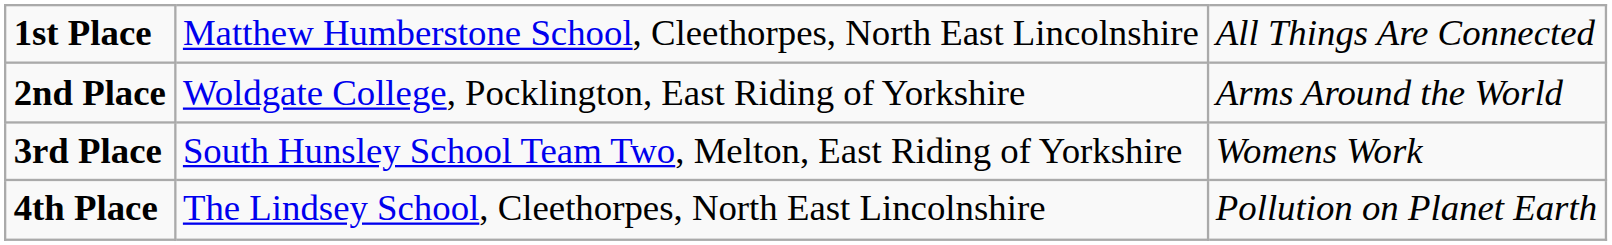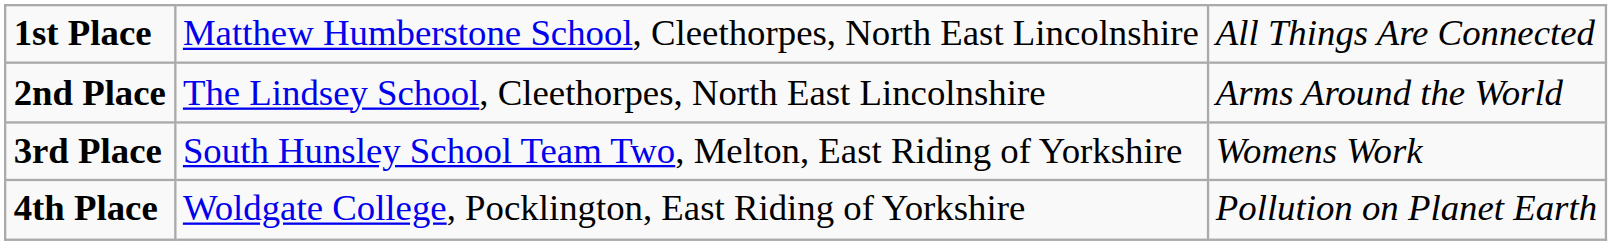(604, 92) Woldgate College, Pocklington, East Riding of Yorkshire -> (614, 92) The Lindsey School, Cleethorpes, North East Lincolnshire
(614, 208) The Lindsey School, Cleethorpes, North East Lincolnshire -> (604, 208) Woldgate College, Pocklington, East Riding of Yorkshire
